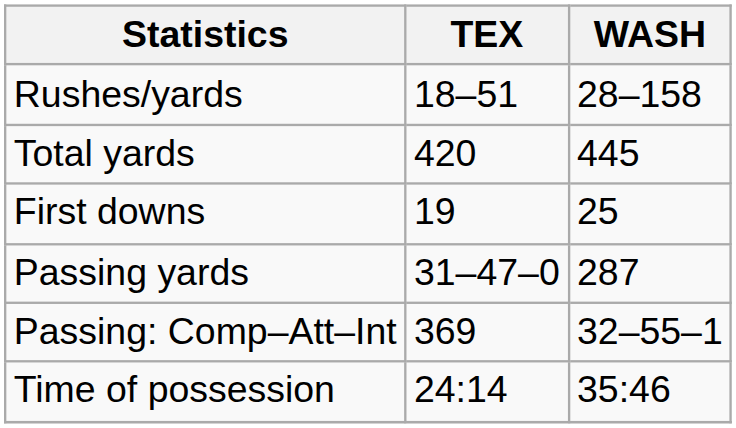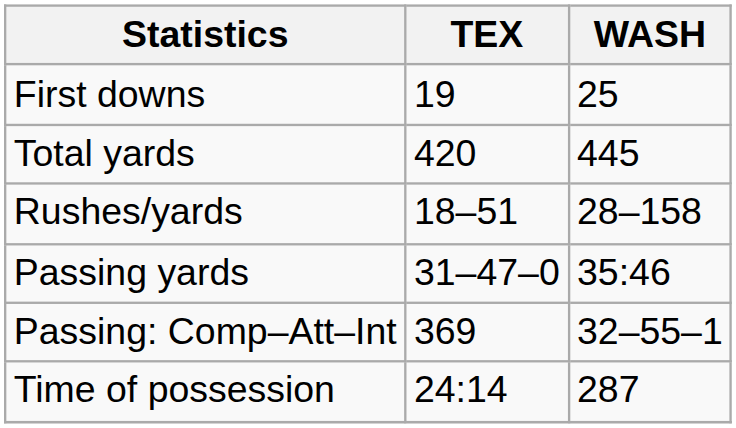rows swapped: (110, 212) <-> (128, 94)
(608, 272) 287 -> (624, 272) 35:46
(624, 390) 35:46 -> (608, 390) 287
